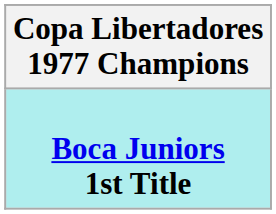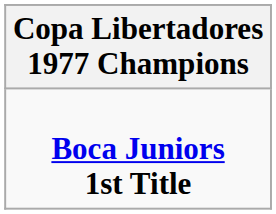(138, 165) paleturquoise background -> (138, 165) no background
